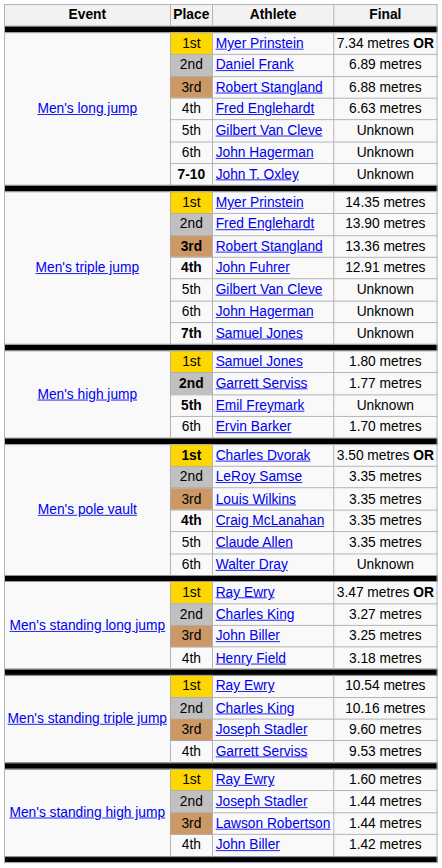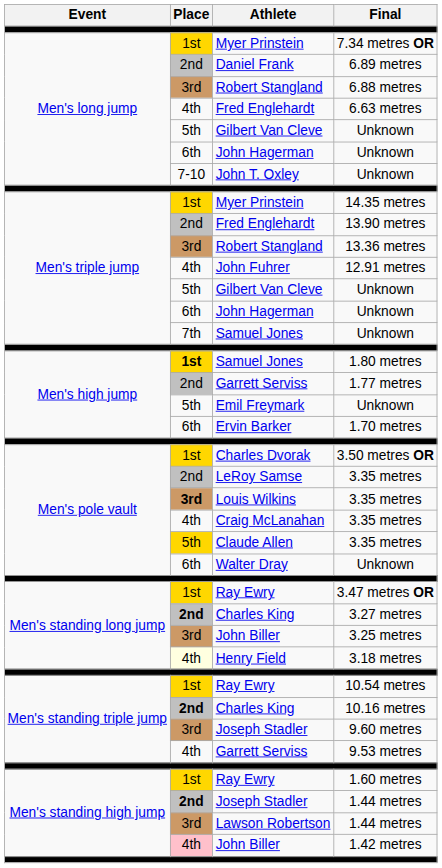(191, 174) bold -> (191, 174) normal
(191, 246) bold -> (191, 246) normal
(191, 268) bold -> (191, 268) normal
(191, 333) bold -> (191, 333) normal
(191, 361) normal -> (191, 361) bold
(191, 383) bold -> (191, 383) normal
(191, 405) bold -> (191, 405) normal
(191, 455) bold -> (191, 455) normal
(191, 499) normal -> (191, 499) bold
(191, 520) bold -> (191, 520) normal
(191, 542) no background -> (191, 542) gold background
(191, 614) normal -> (191, 614) bold
(191, 658) no background -> (191, 658) lightyellow background
(191, 708) normal -> (191, 708) bold
(191, 801) normal -> (191, 801) bold
(191, 845) no background -> (191, 845) pink background
